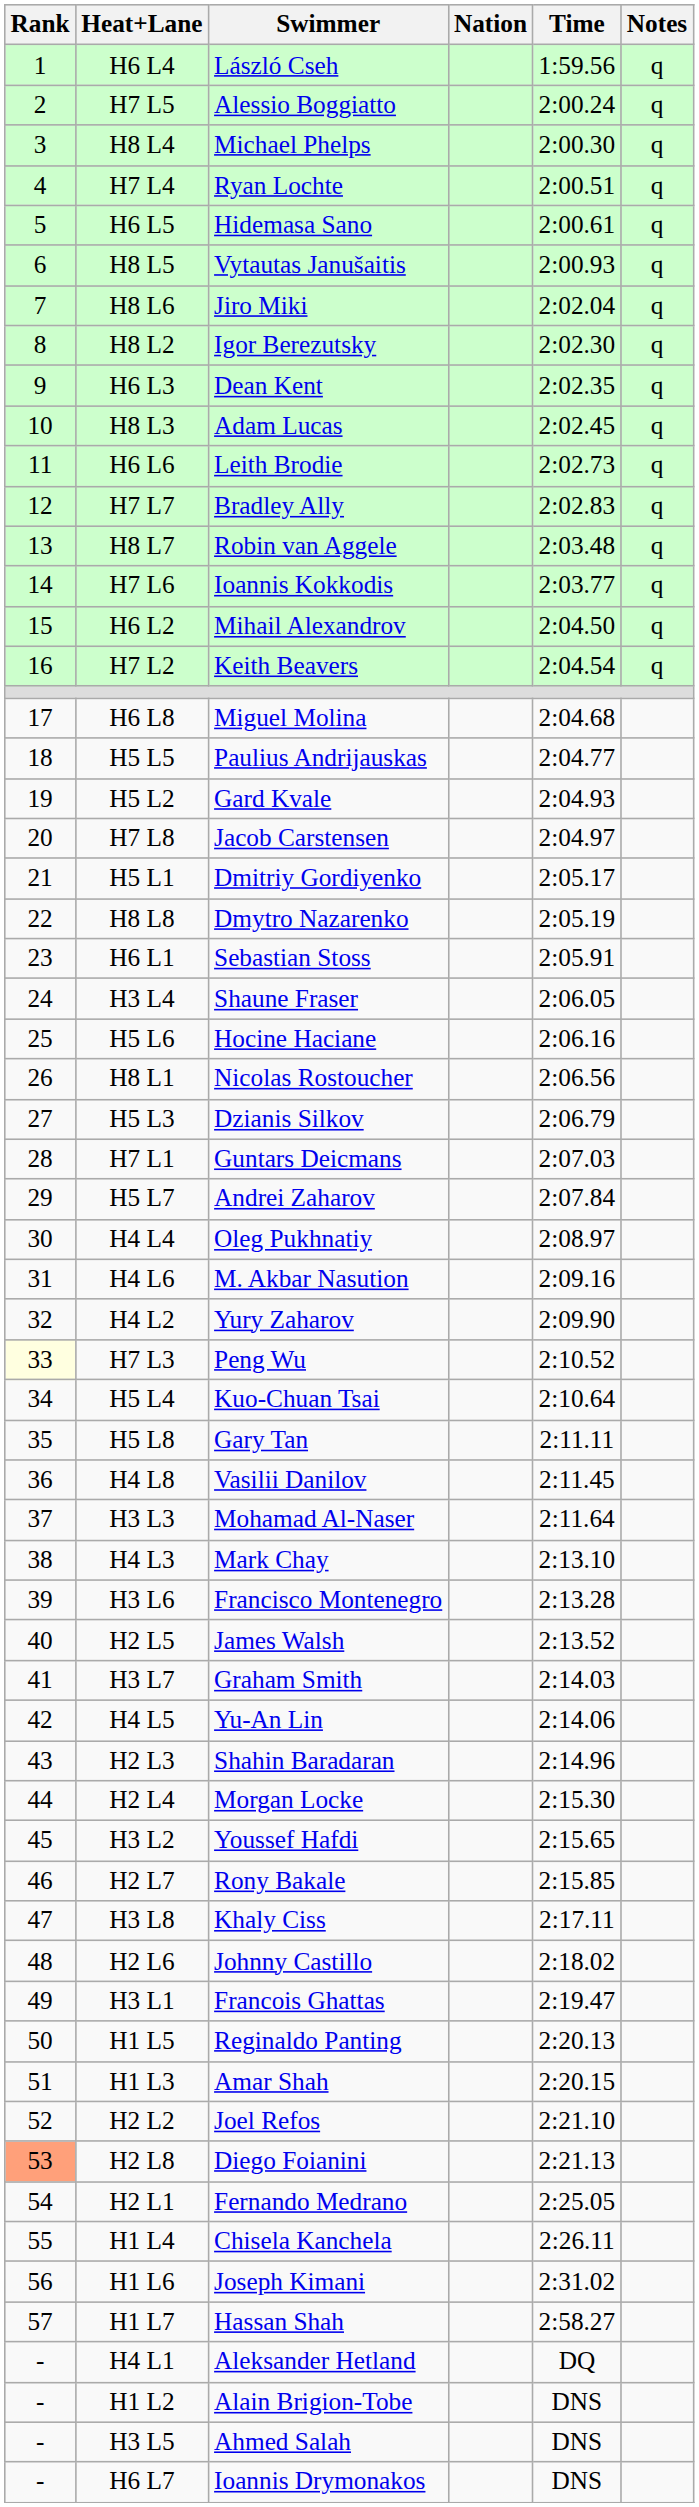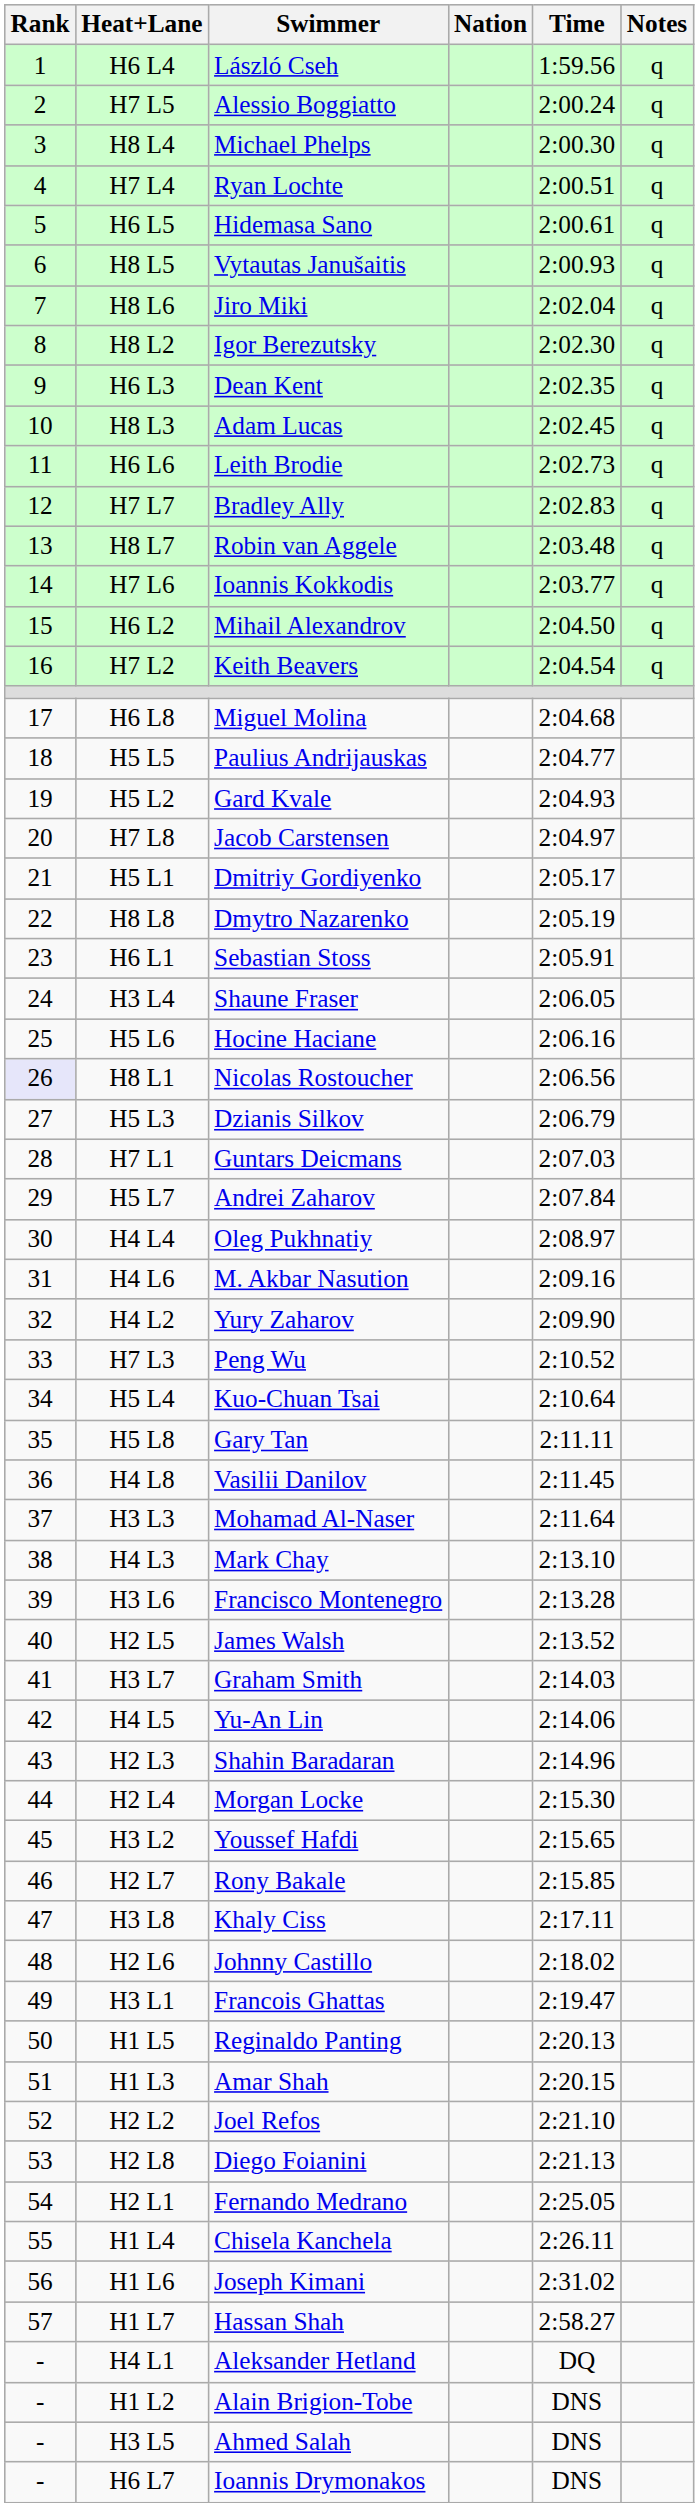(40, 1078) no background -> (40, 1078) lavender background
(40, 1359) lightyellow background -> (40, 1359) no background
(40, 2161) lightsalmon background -> (40, 2161) no background
